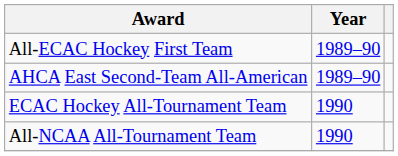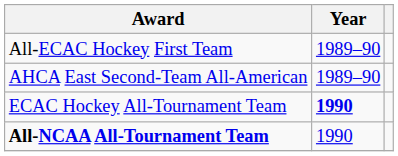(334, 106) normal -> (334, 106) bold
(133, 135) normal -> (139, 135) bold
